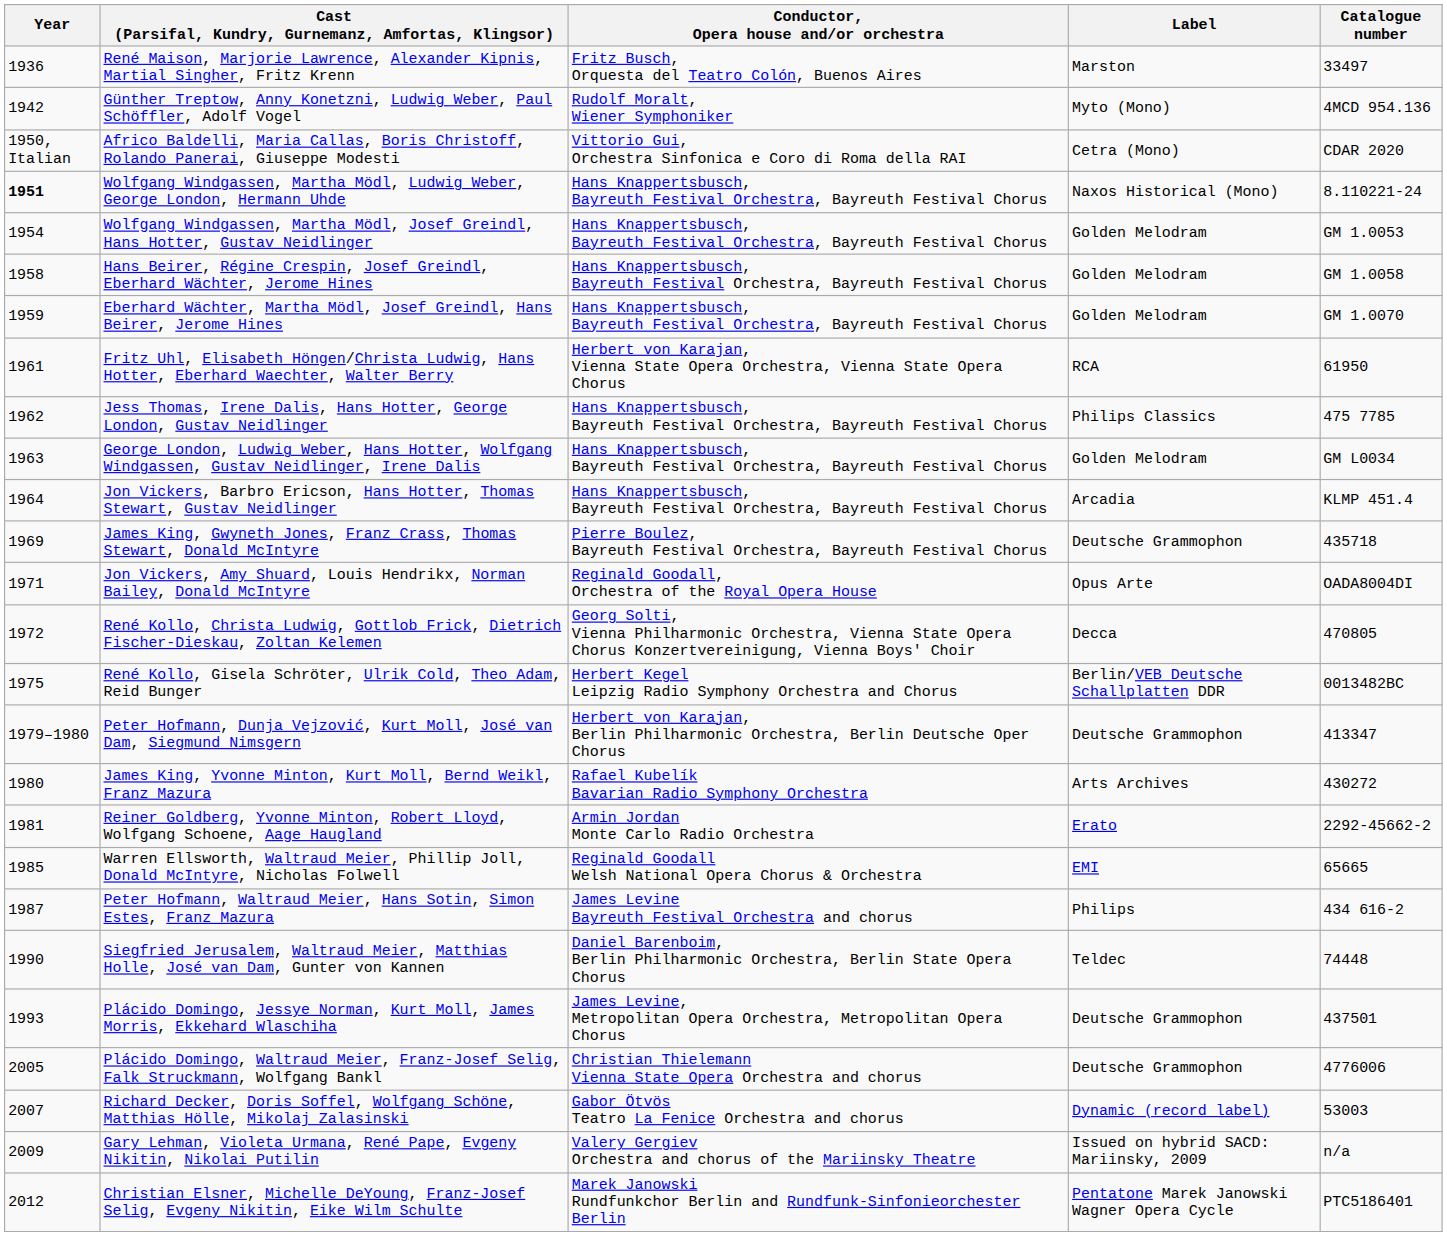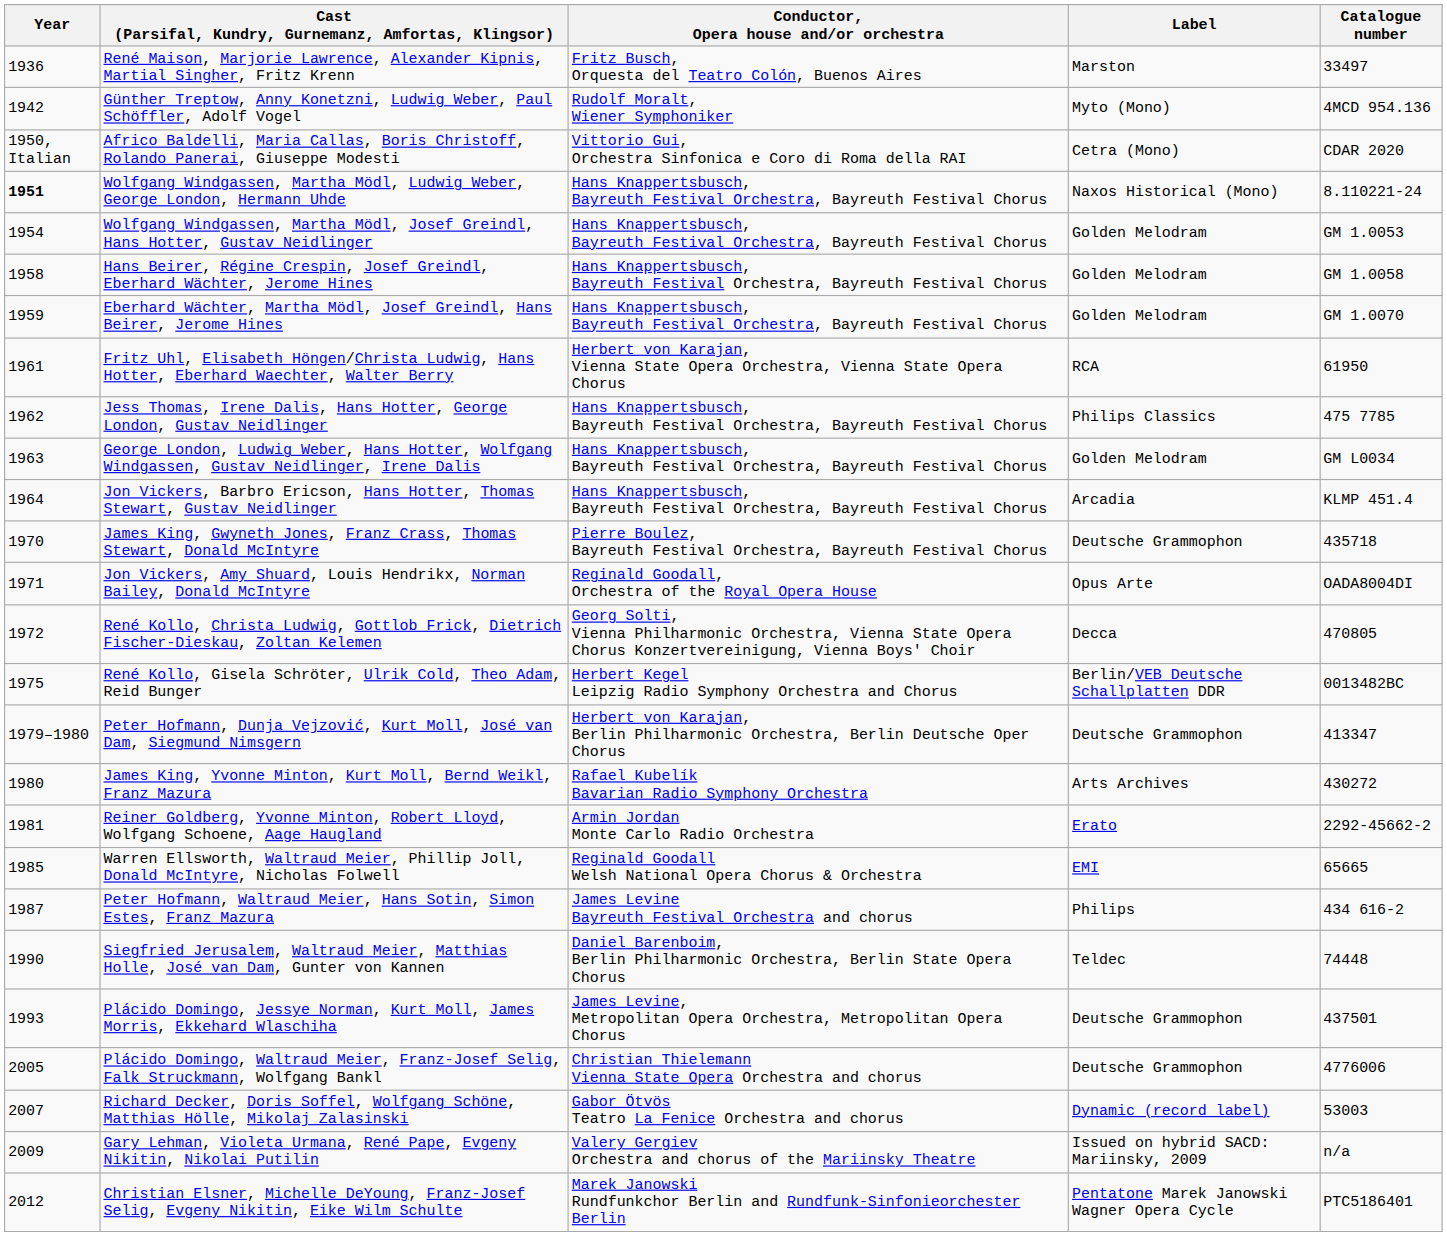(26, 542) 1969 -> (26, 542) 1970
